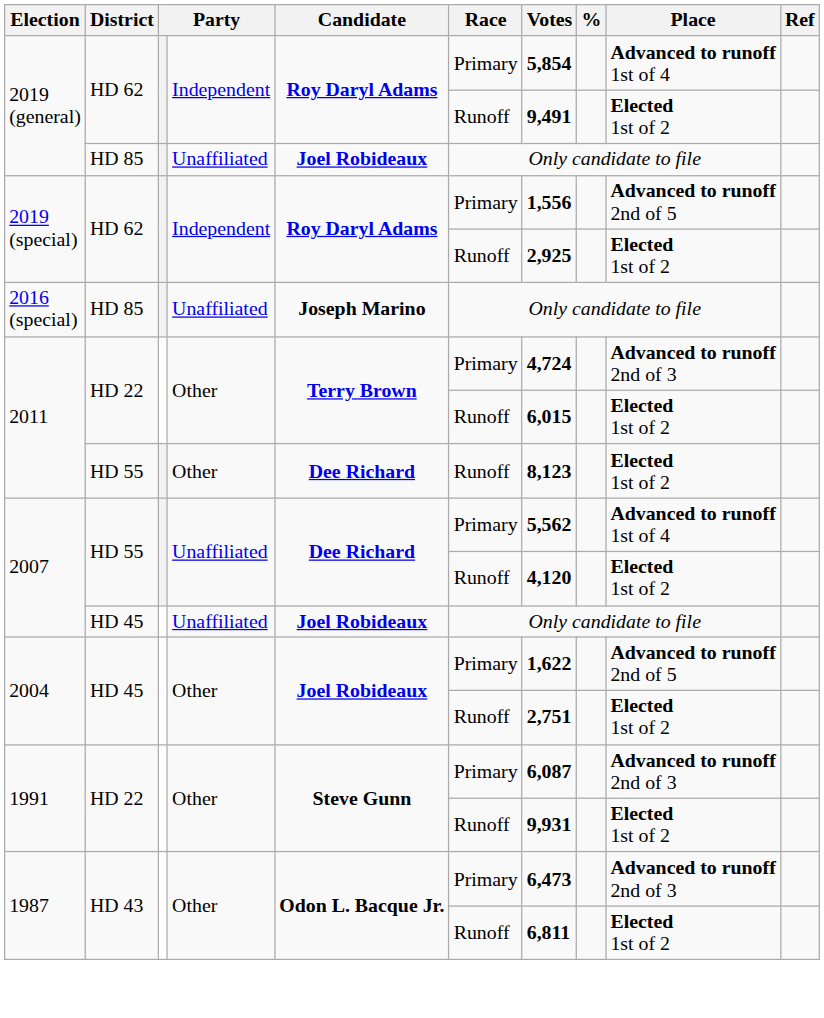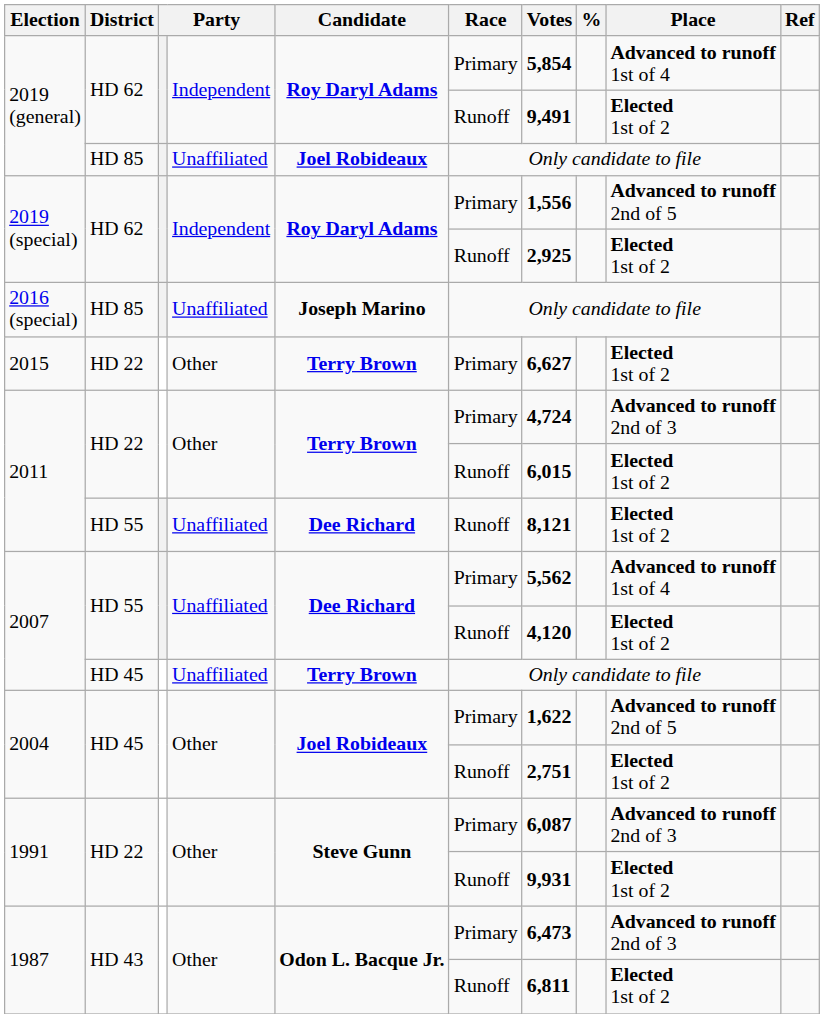+ row: (29, 363)
(195, 470) Other -> (220, 524) Unaffiliated
(549, 470) 8,123 -> (549, 524) 8,121
(362, 621) Joel Robideaux -> (362, 674) Terry Brown
